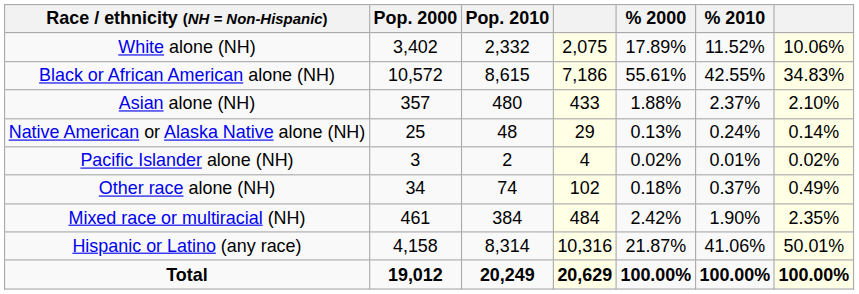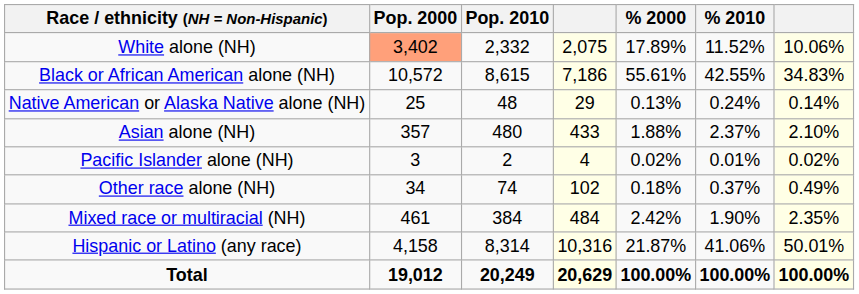(415, 47) no background -> (415, 47) lightsalmon background
rows swapped: (187, 132) <-> (187, 103)
